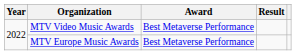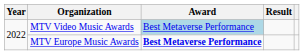(199, 27) no background -> (199, 27) lightblue background
(199, 42) normal -> (202, 42) bold
